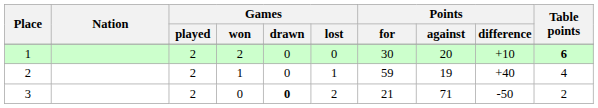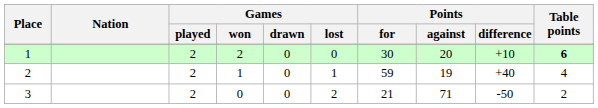(287, 93) bold -> (287, 93) normal
